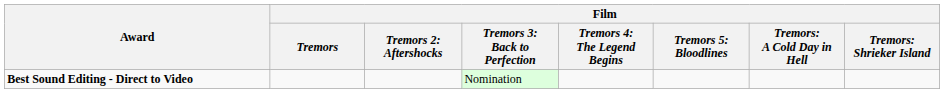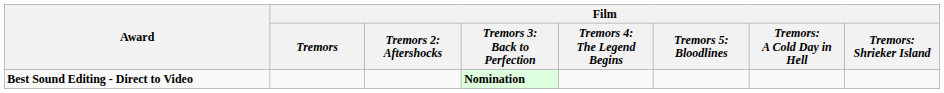(493, 79) normal -> (494, 79) bold
